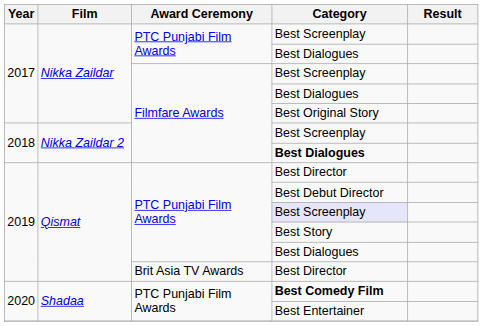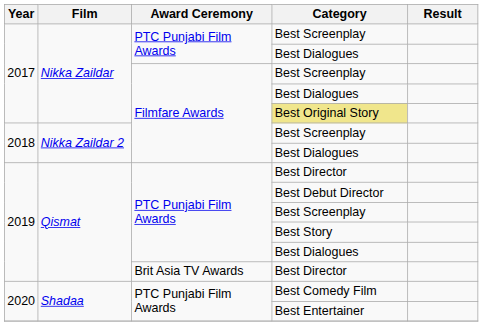(327, 113) no background -> (327, 113) khaki background
(320, 152) bold -> (317, 152) normal
(320, 212) lavender background -> (320, 212) no background
(329, 291) bold -> (326, 291) normal
